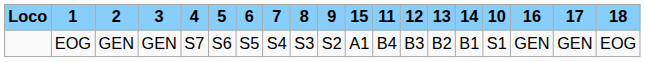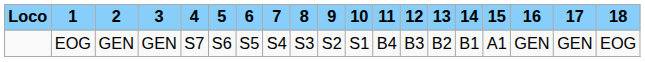columns swapped: (497, 17) <-> (359, 17)
